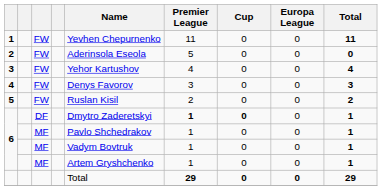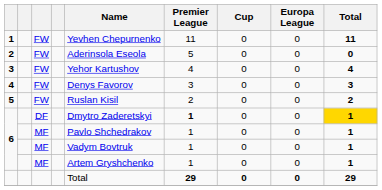(244, 116) bold -> (244, 116) normal
(351, 116) no background -> (351, 116) gold background
